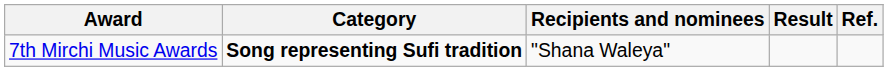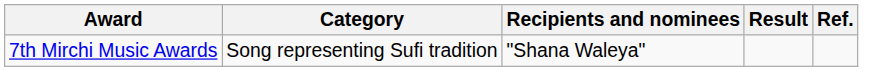(374, 50) bold -> (362, 50) normal
